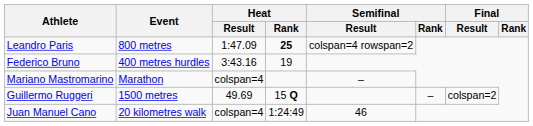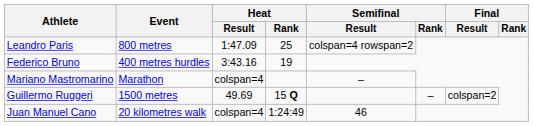(286, 46) bold -> (286, 46) normal
